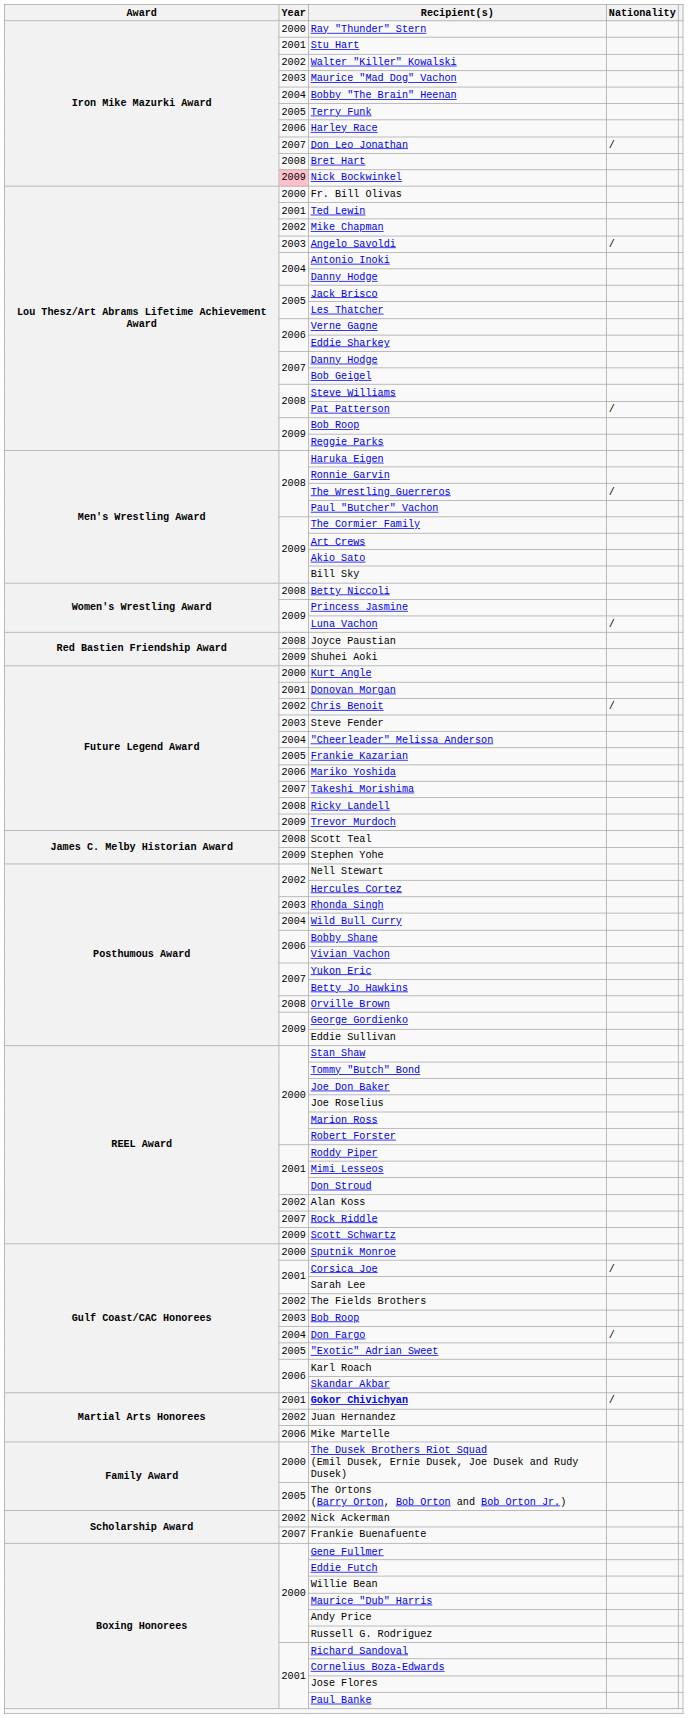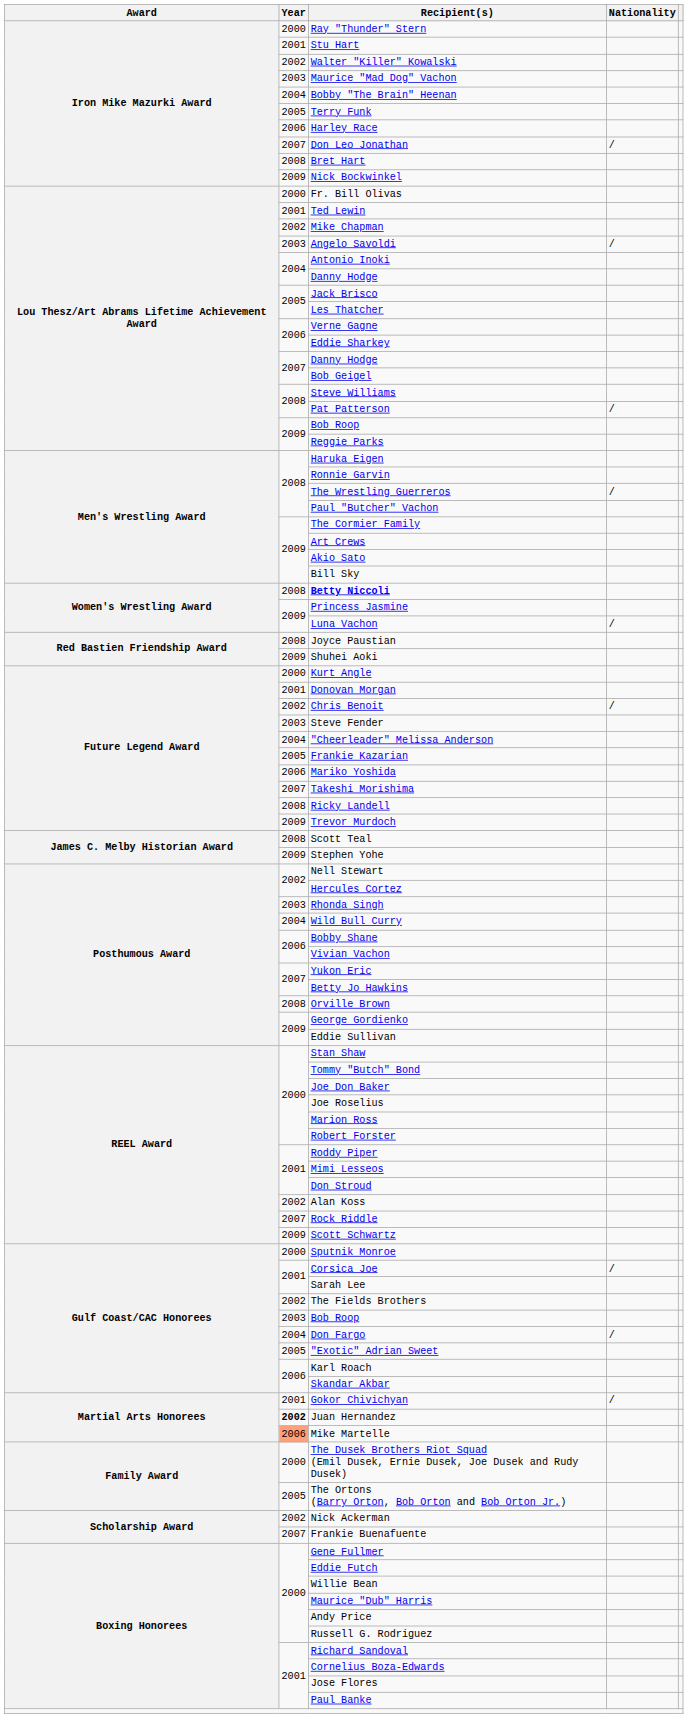(294, 178) pink background -> (294, 178) no background
(350, 591) normal -> (350, 591) bold
(359, 1401) bold -> (359, 1401) normal
(294, 1417) normal -> (294, 1417) bold
(294, 1434) no background -> (294, 1434) lightsalmon background
